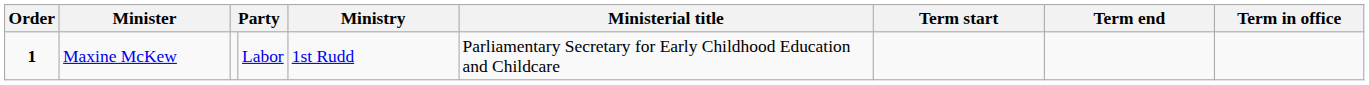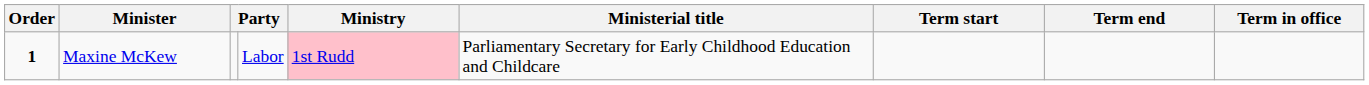(323, 55) no background -> (323, 55) pink background
